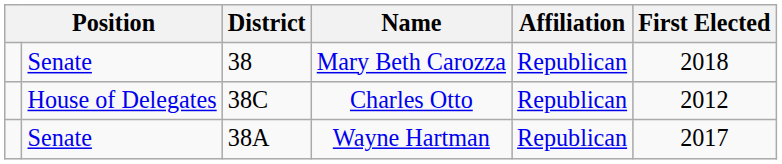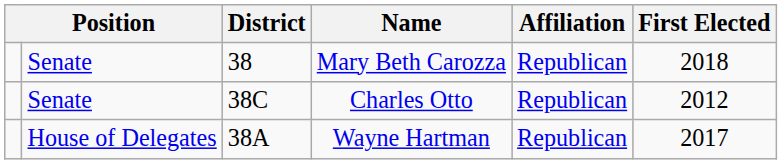(122, 100) House of Delegates -> (60, 100) Senate
(60, 138) Senate -> (122, 138) House of Delegates
